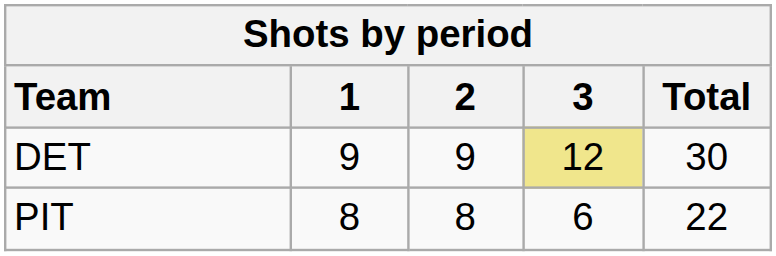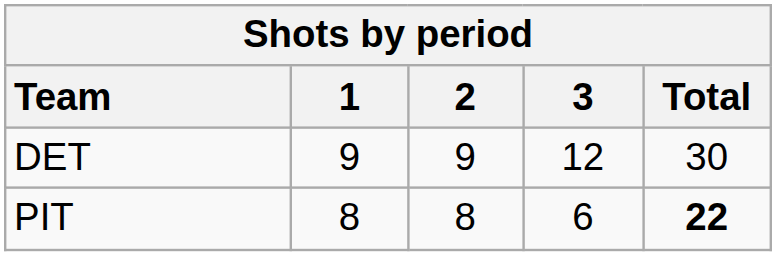(583, 156) khaki background -> (583, 156) no background
(707, 217) normal -> (707, 217) bold
